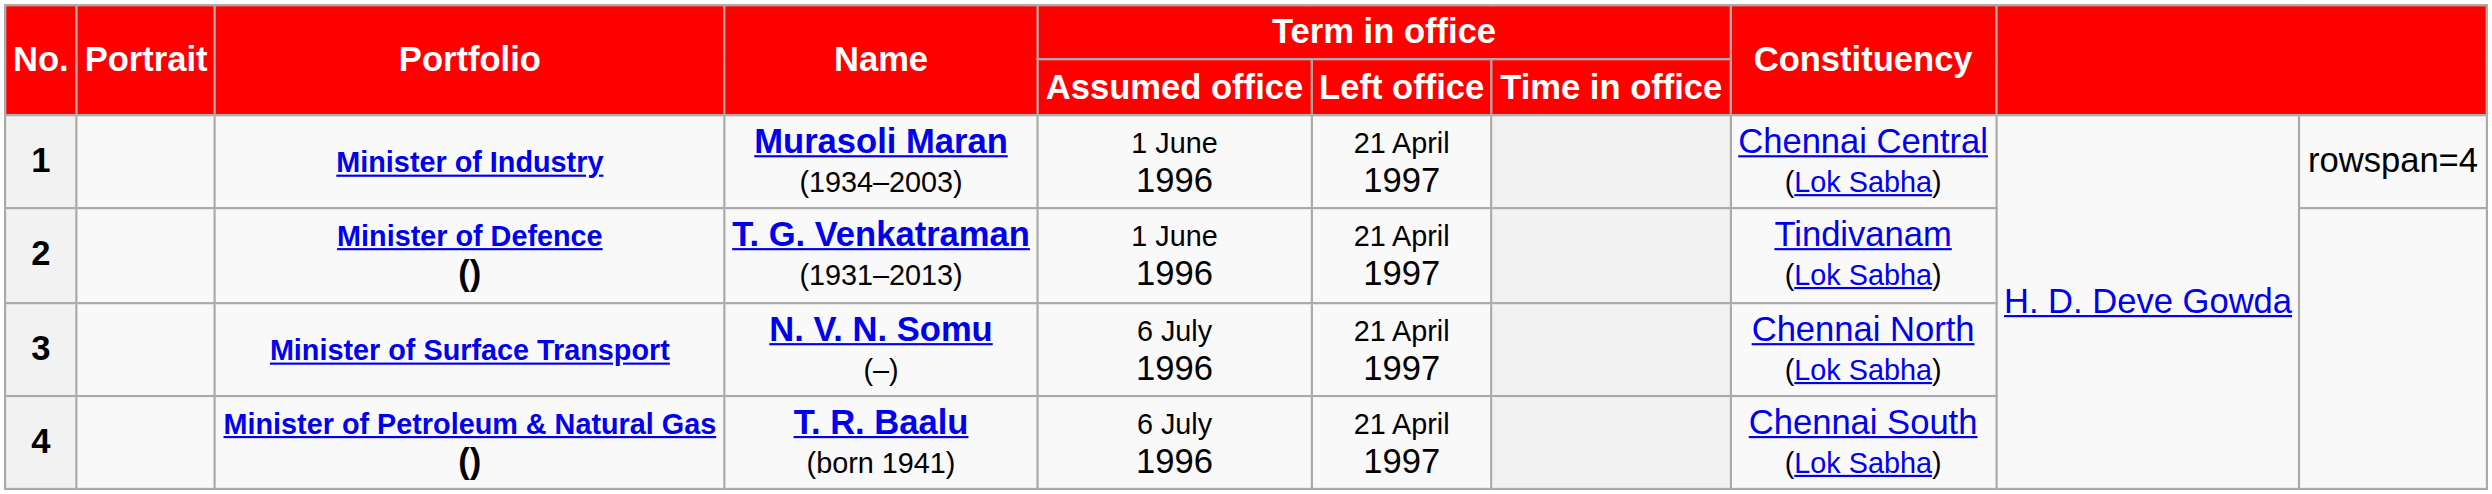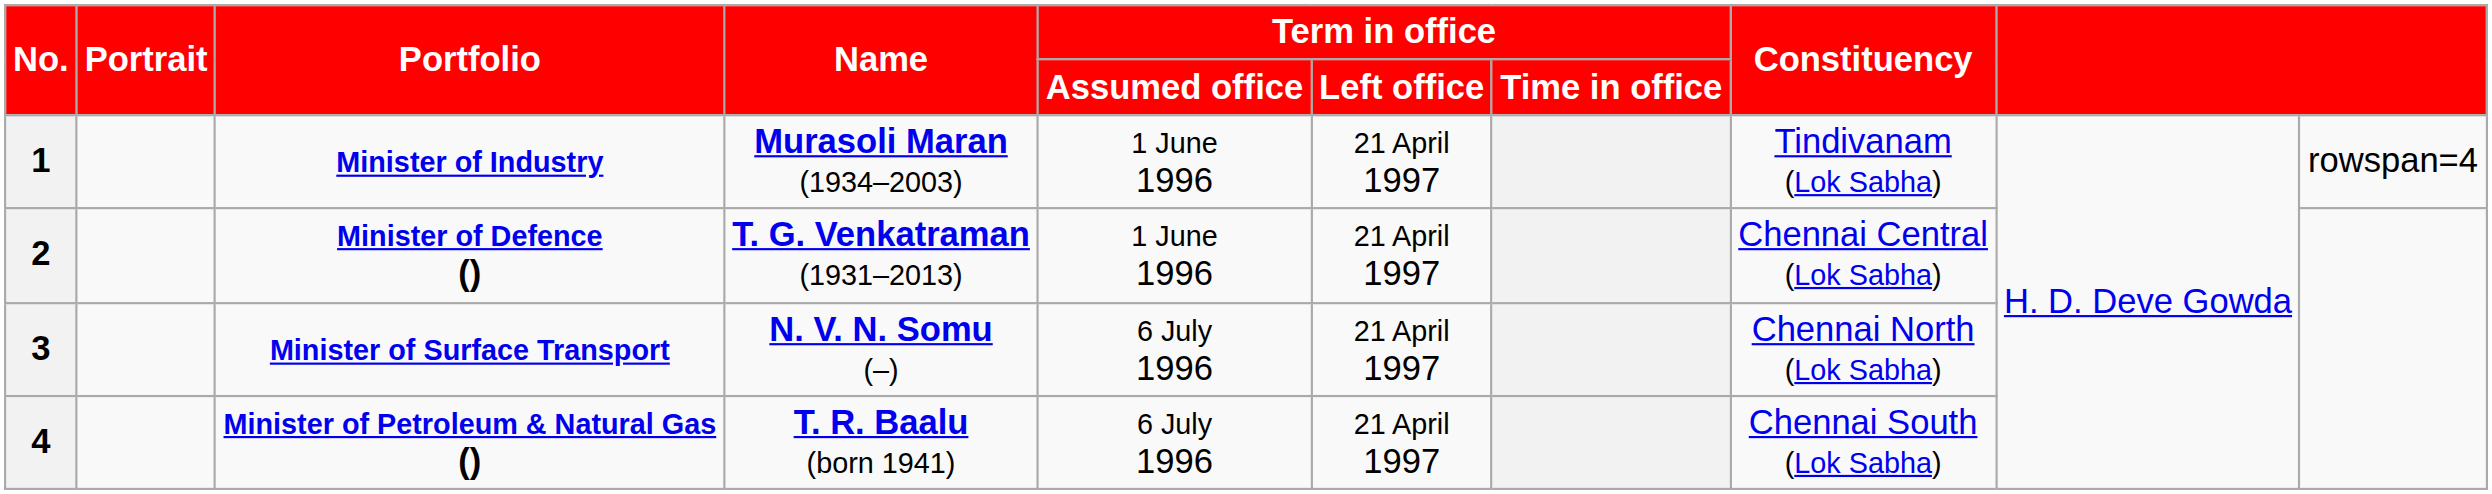(1863, 160) Chennai Central (Lok Sabha) -> (1863, 160) Tindivanam (Lok Sabha)
(1863, 254) Tindivanam (Lok Sabha) -> (1863, 254) Chennai Central (Lok Sabha)
